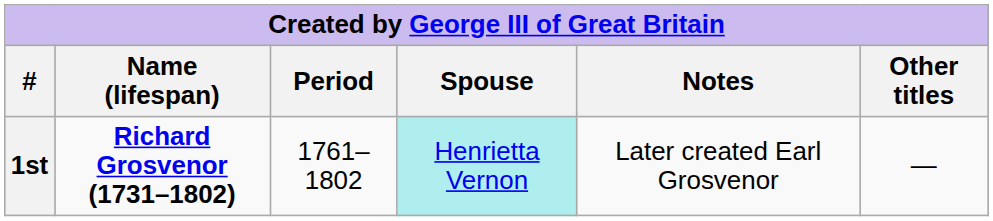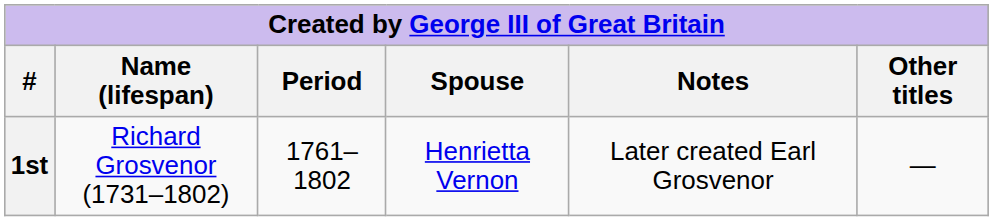(162, 165) bold -> (156, 165) normal
(487, 165) paleturquoise background -> (477, 165) no background
